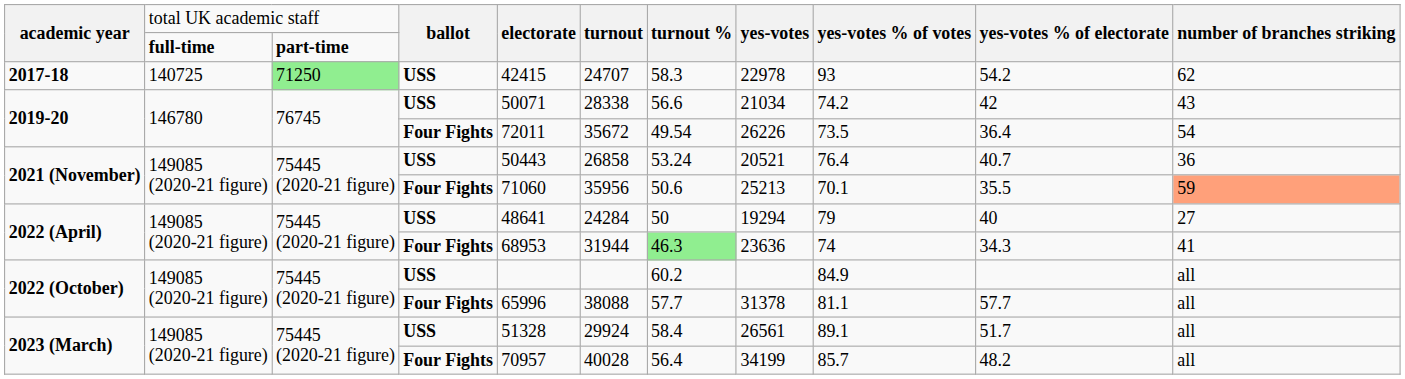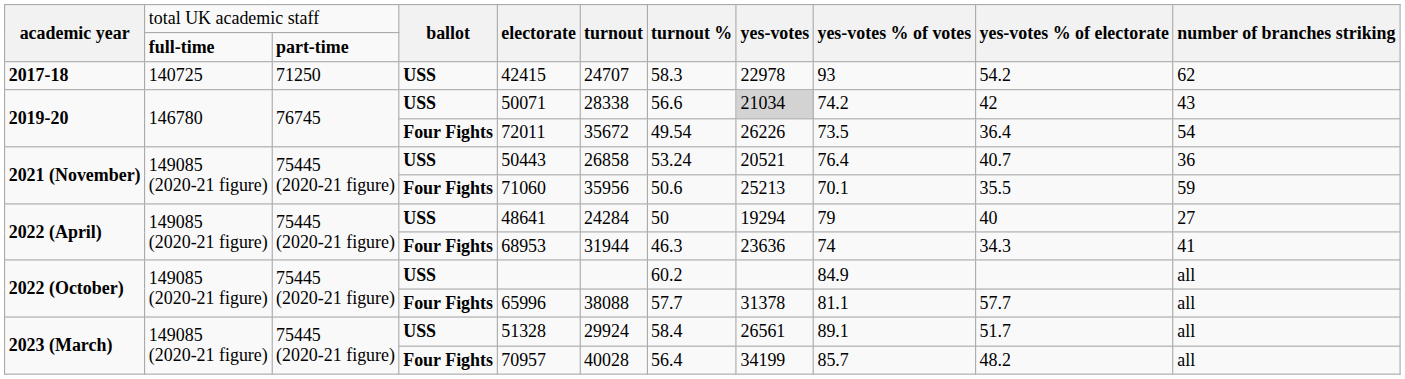(298, 75) lightgreen background -> (298, 75) no background
(763, 103) no background -> (763, 103) lightgrey background
(1186, 189) lightsalmon background -> (1186, 189) no background
(667, 246) lightgreen background -> (667, 246) no background
